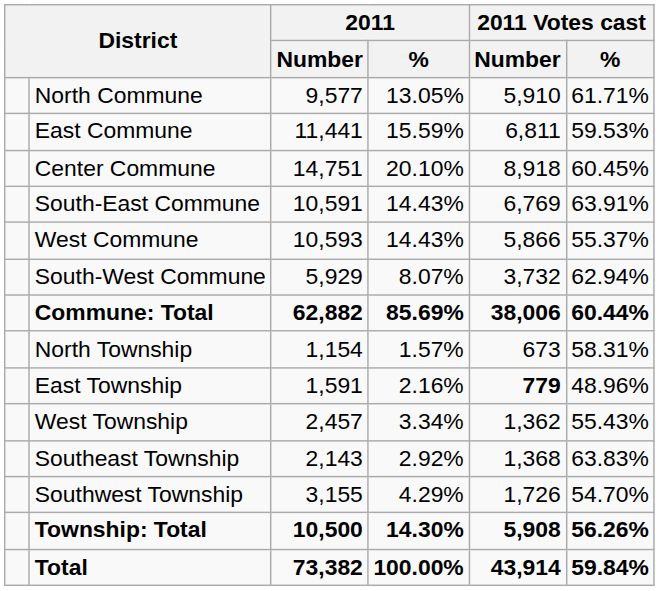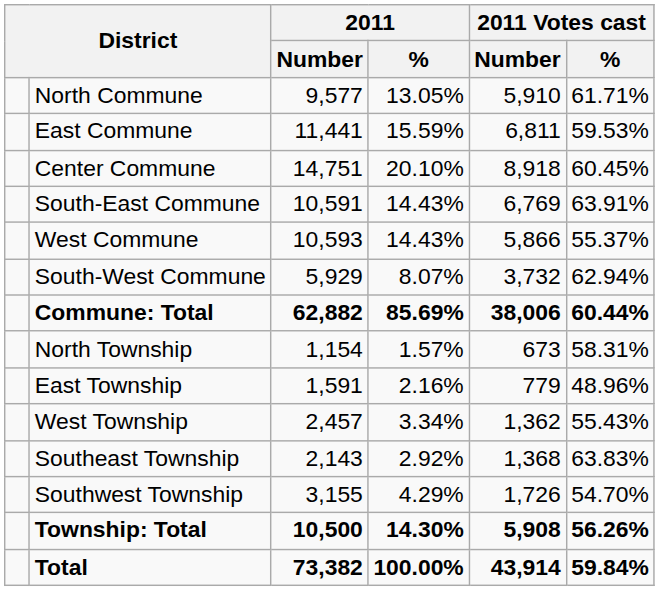(542, 385) bold -> (542, 385) normal
